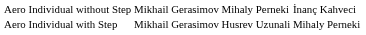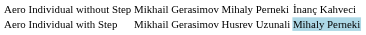(327, 24) no background -> (327, 24) lightblue background
